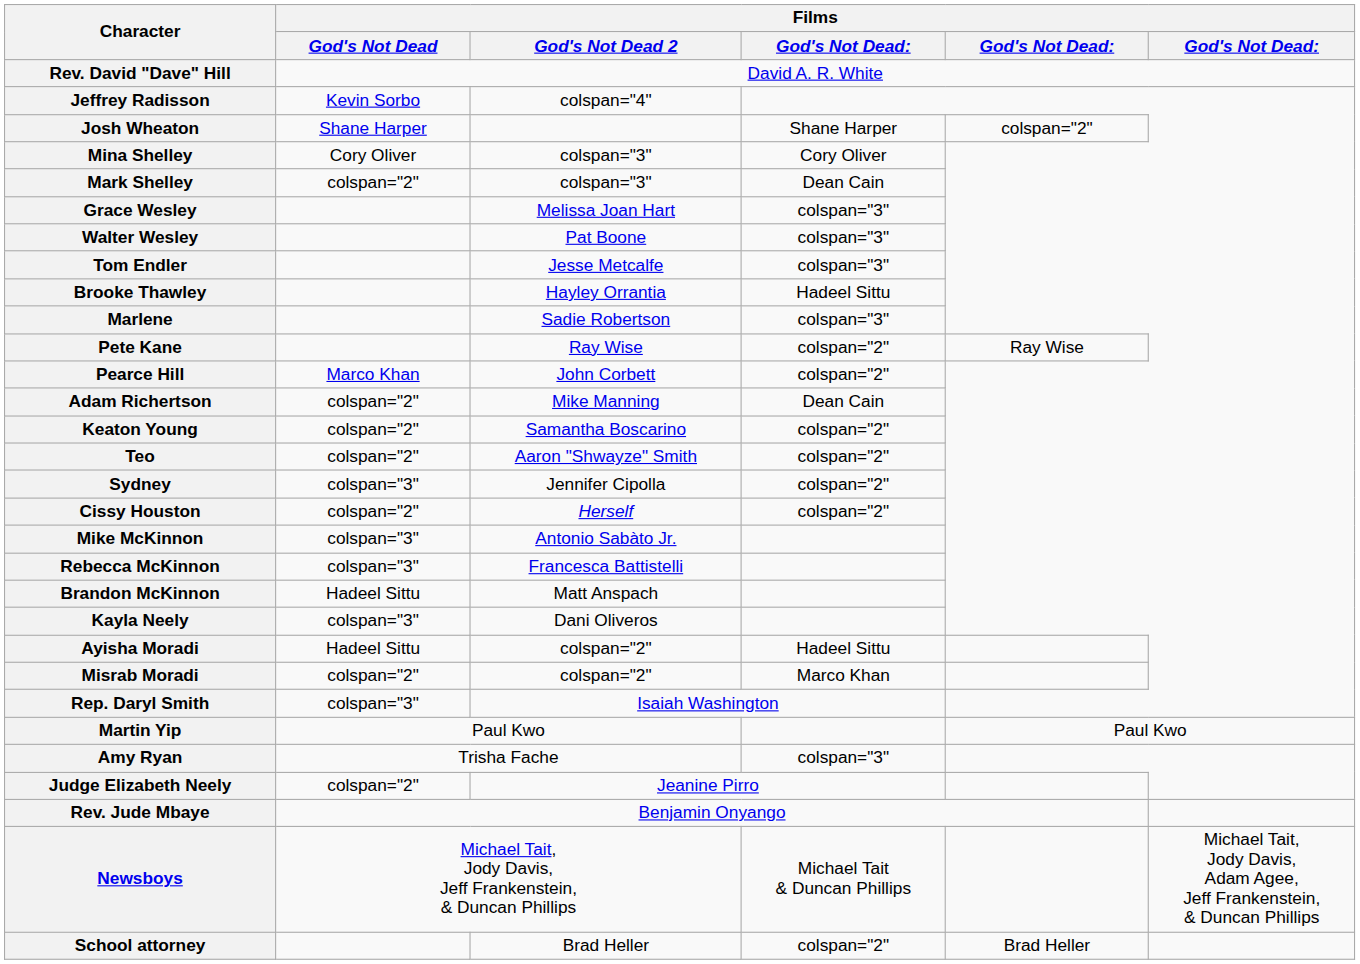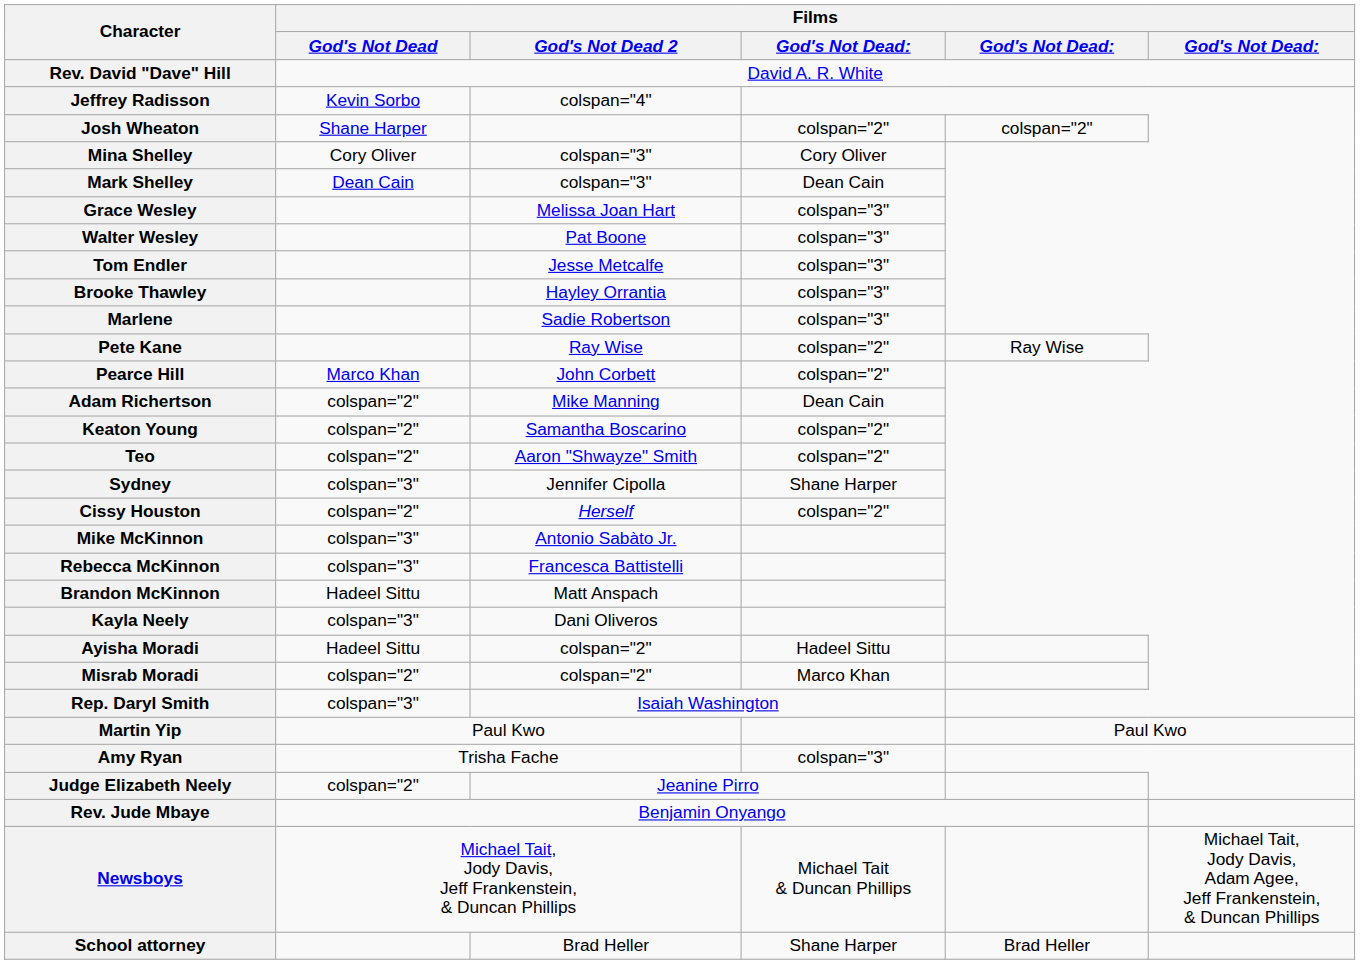(843, 127) Shane Harper -> (843, 127) colspan="2"
(373, 182) colspan="2" -> (373, 182) Dean Cain
(843, 292) Hadeel Sittu -> (843, 292) colspan="3"
(843, 484) colspan="2" -> (843, 484) Shane Harper
(843, 945) colspan="2" -> (843, 945) Shane Harper
